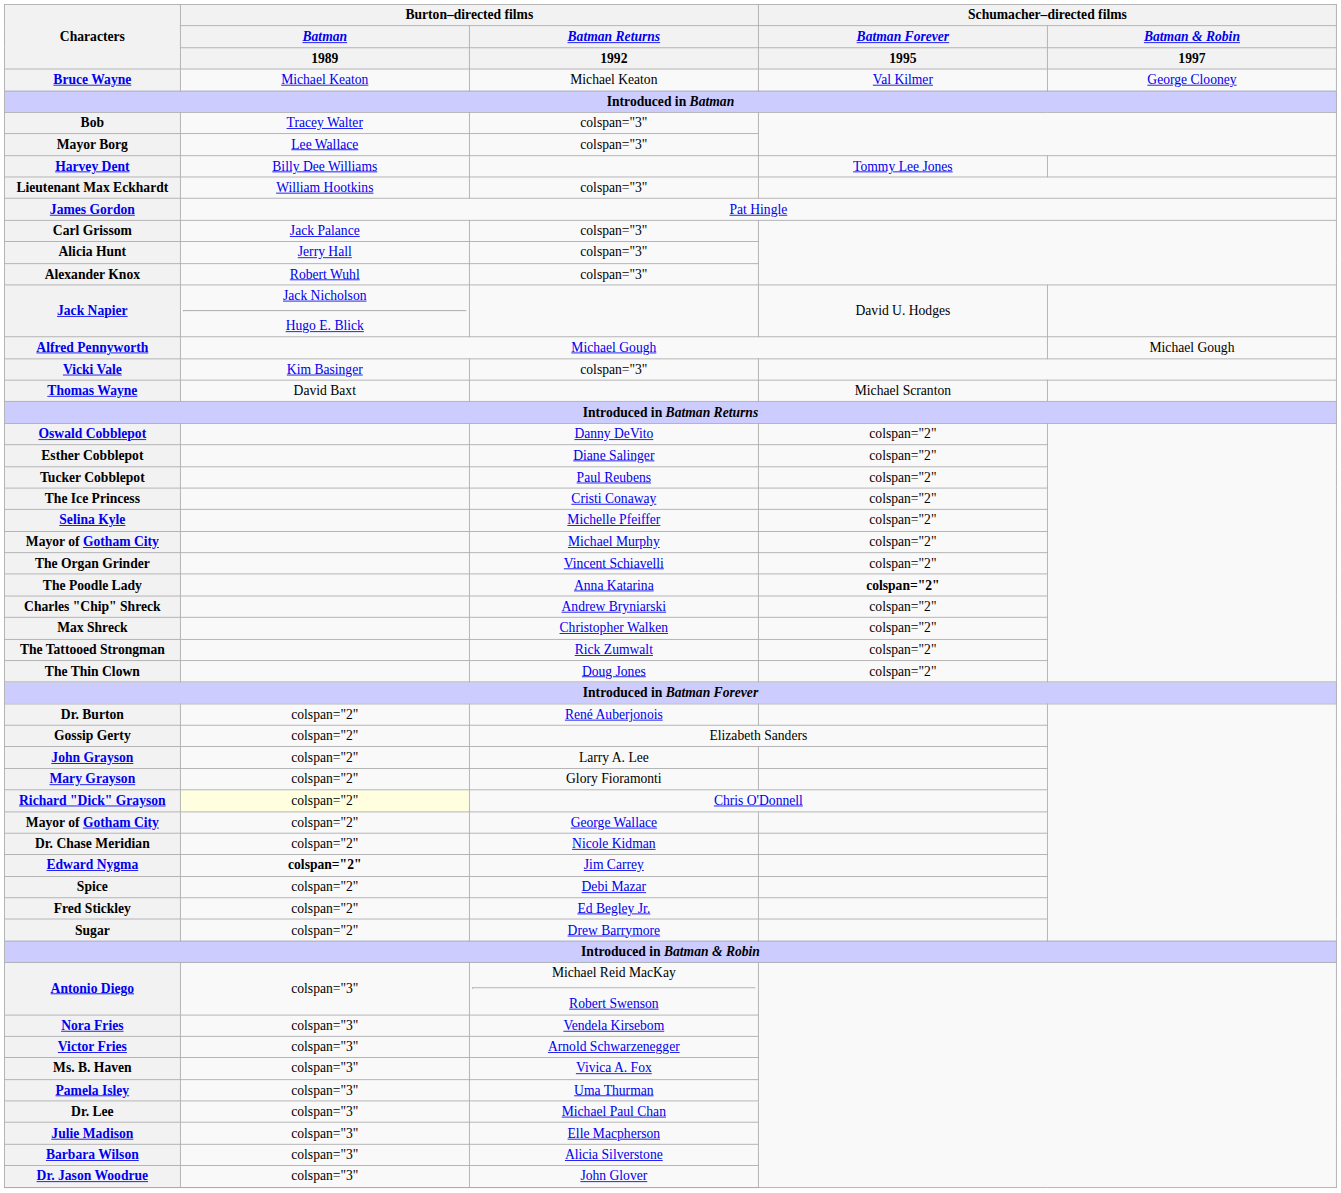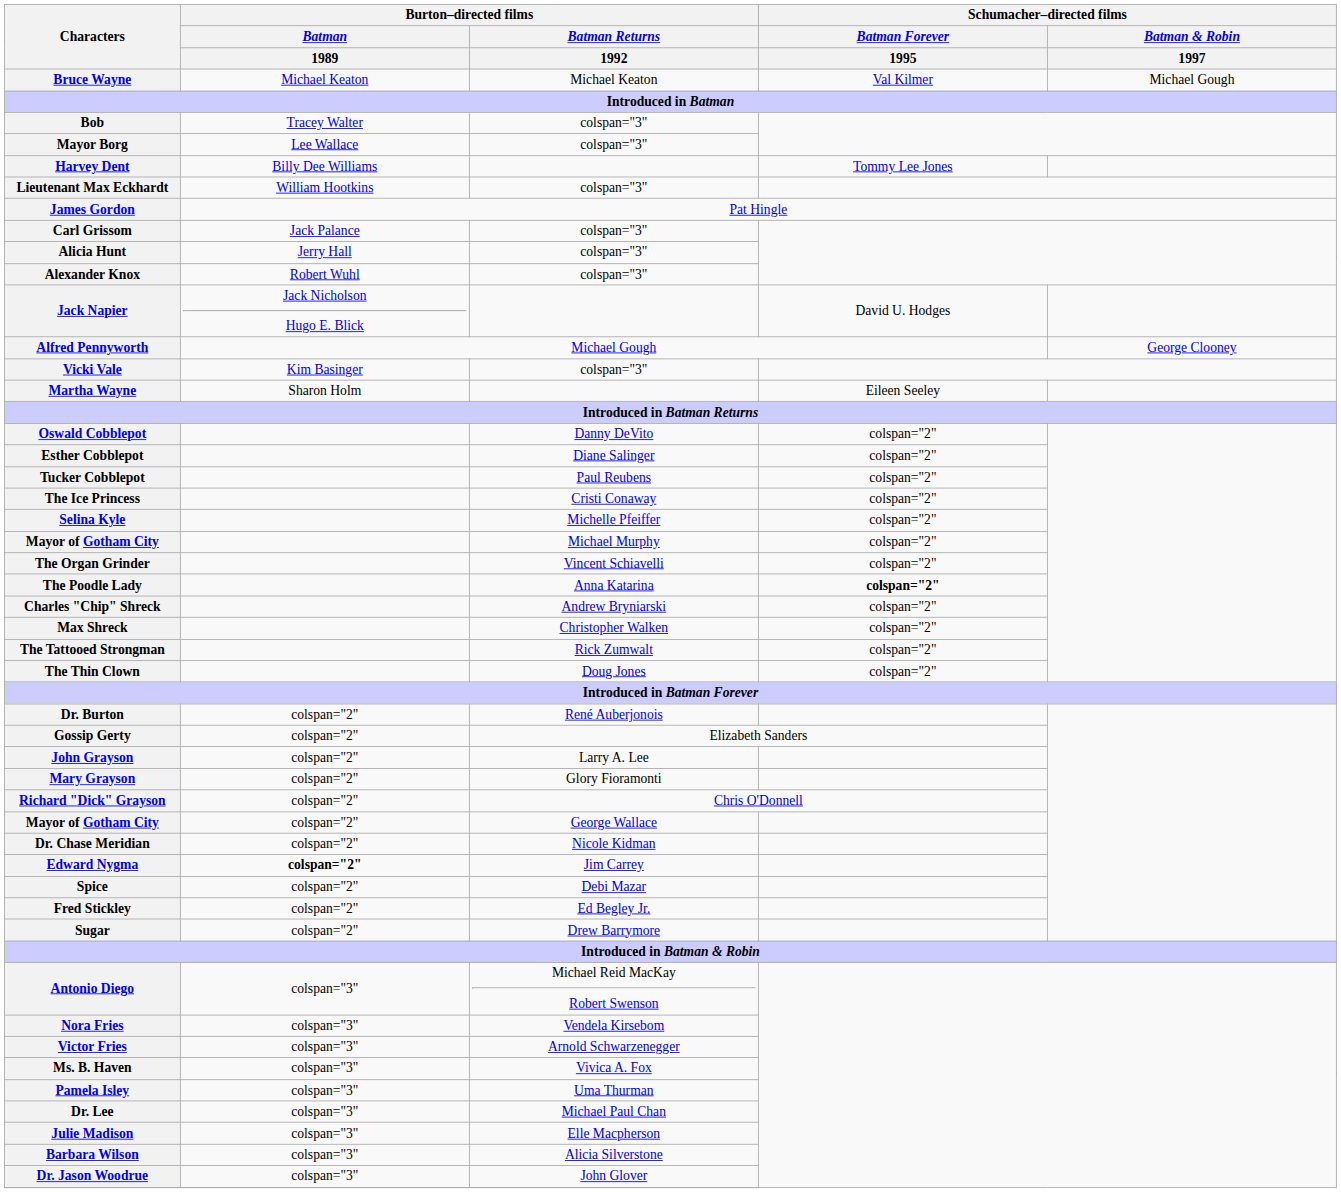(1192, 79) George Clooney -> (1192, 79) Michael Gough
(1192, 347) Michael Gough -> (1192, 347) George Clooney
+ row: (92, 390)
- row: (92, 390)
(325, 800) lightyellow background -> (325, 800) no background
